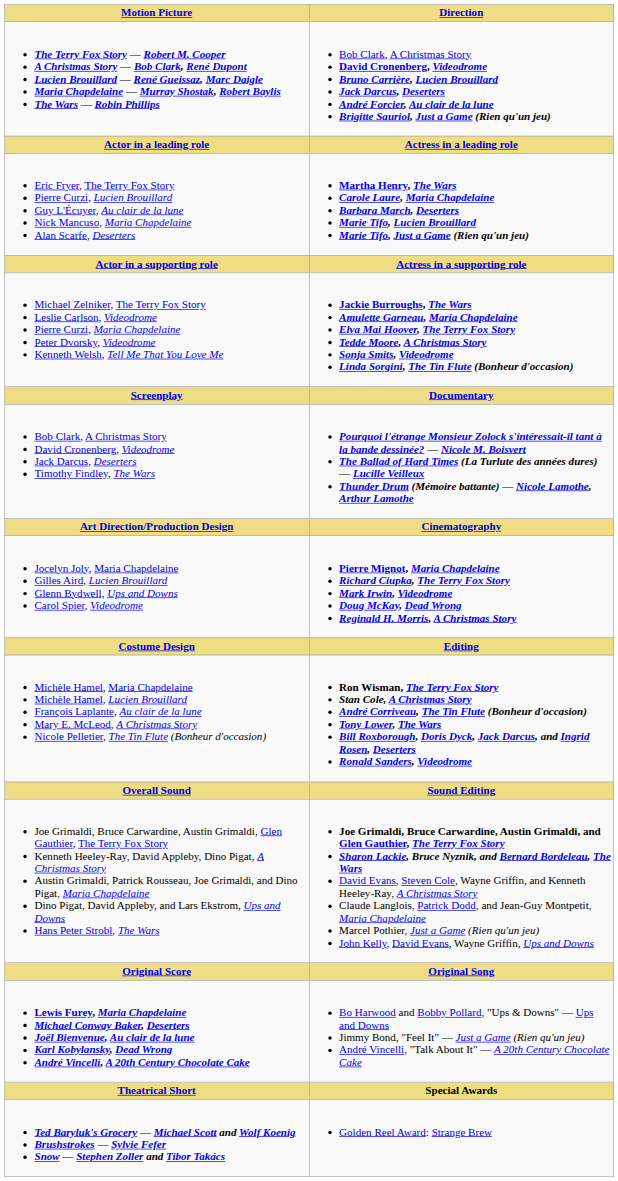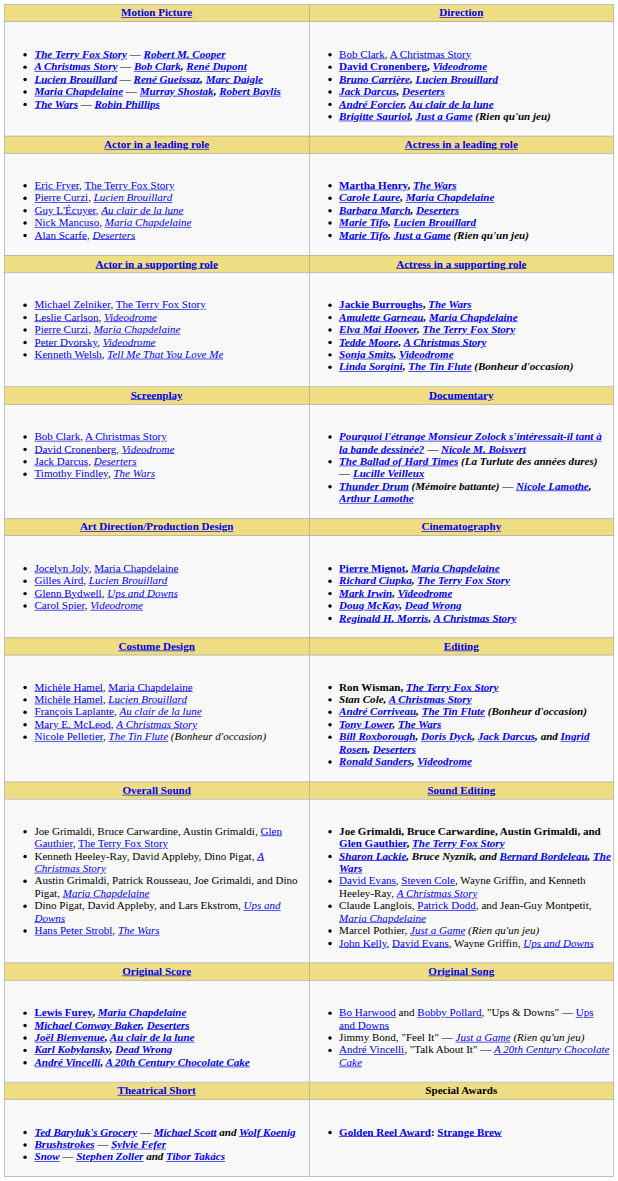(461, 1132) normal -> (461, 1132) bold
